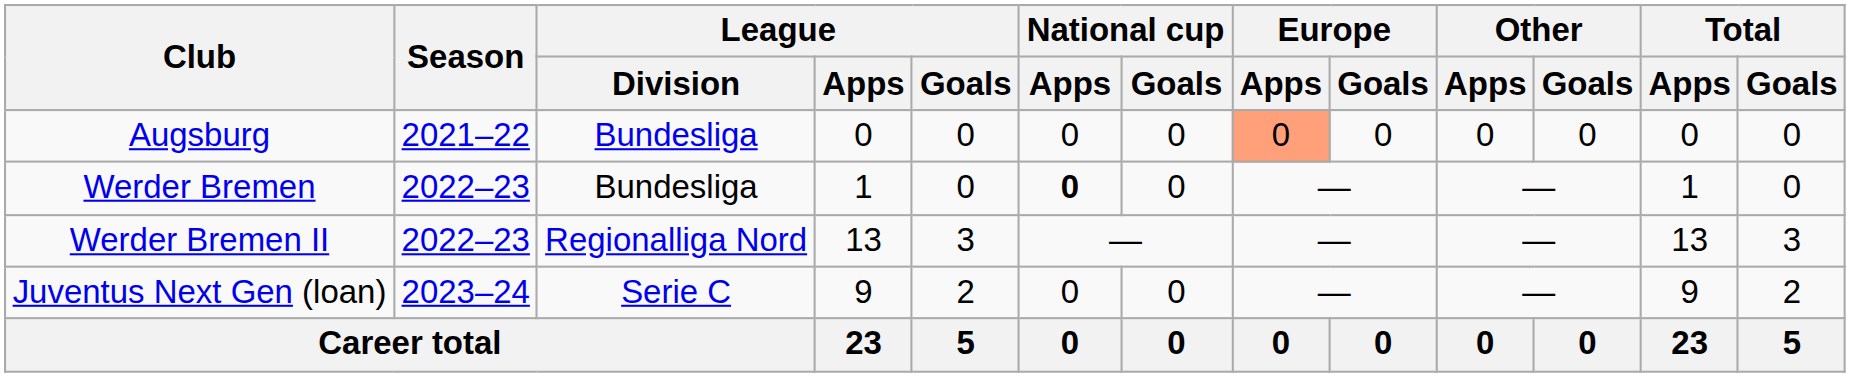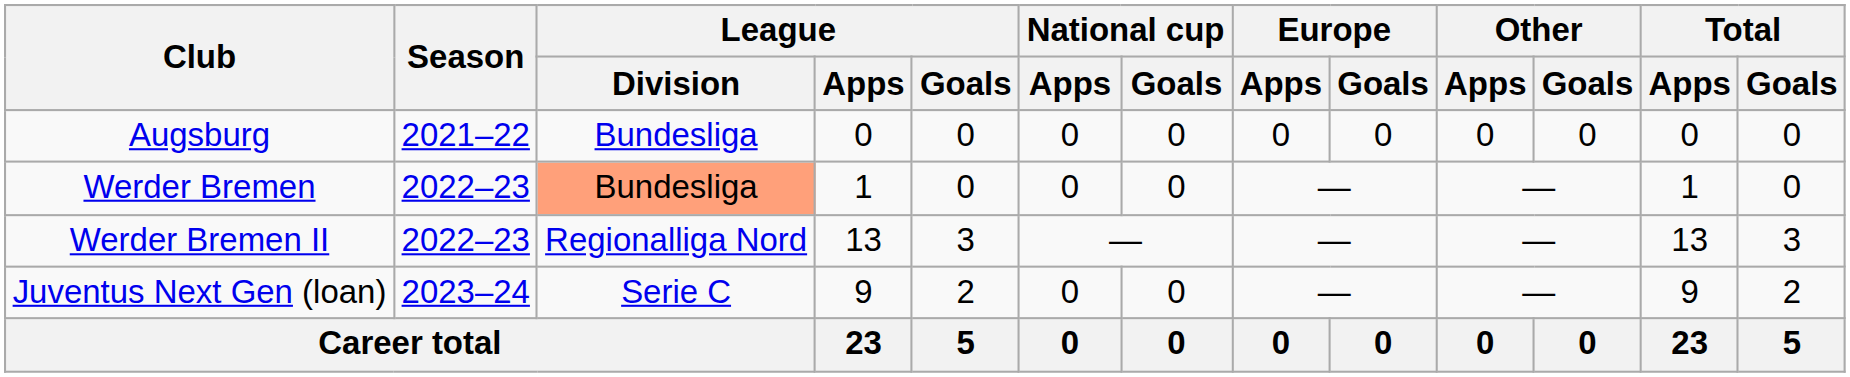(1281, 135) lightsalmon background -> (1281, 135) no background
(676, 187) no background -> (676, 187) lightsalmon background
(1070, 187) bold -> (1070, 187) normal
